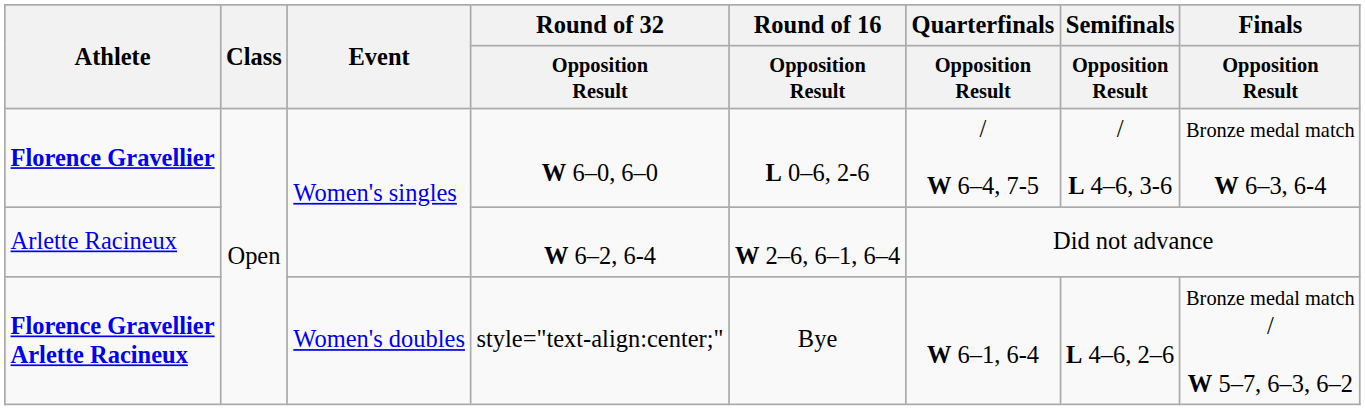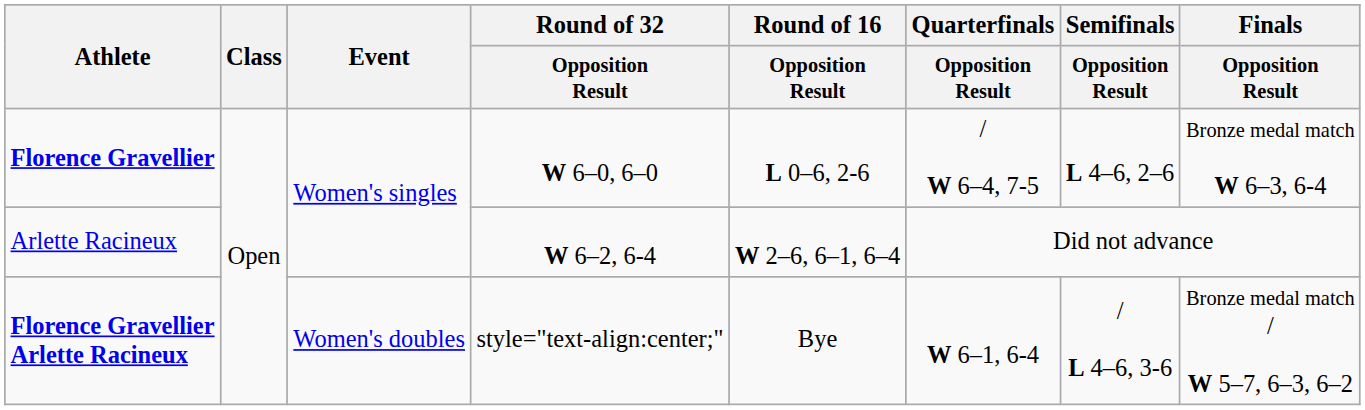(1120, 158) / L 4–6, 3-6 -> (1120, 172) L 4–6, 2–6
(1120, 354) L 4–6, 2–6 -> (1120, 340) / L 4–6, 3-6
